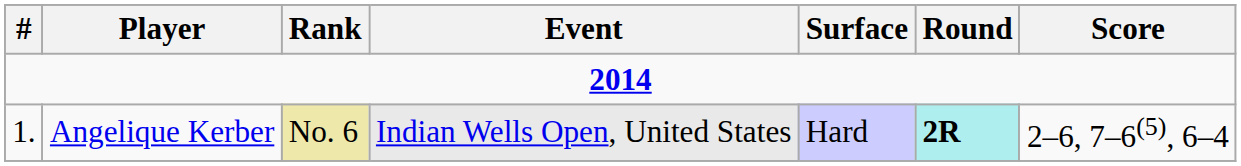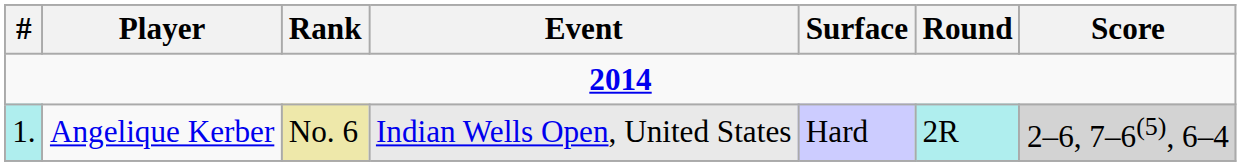(24, 132) no background -> (24, 132) paleturquoise background
(941, 132) bold -> (941, 132) normal
(1128, 132) no background -> (1128, 132) lightgrey background
